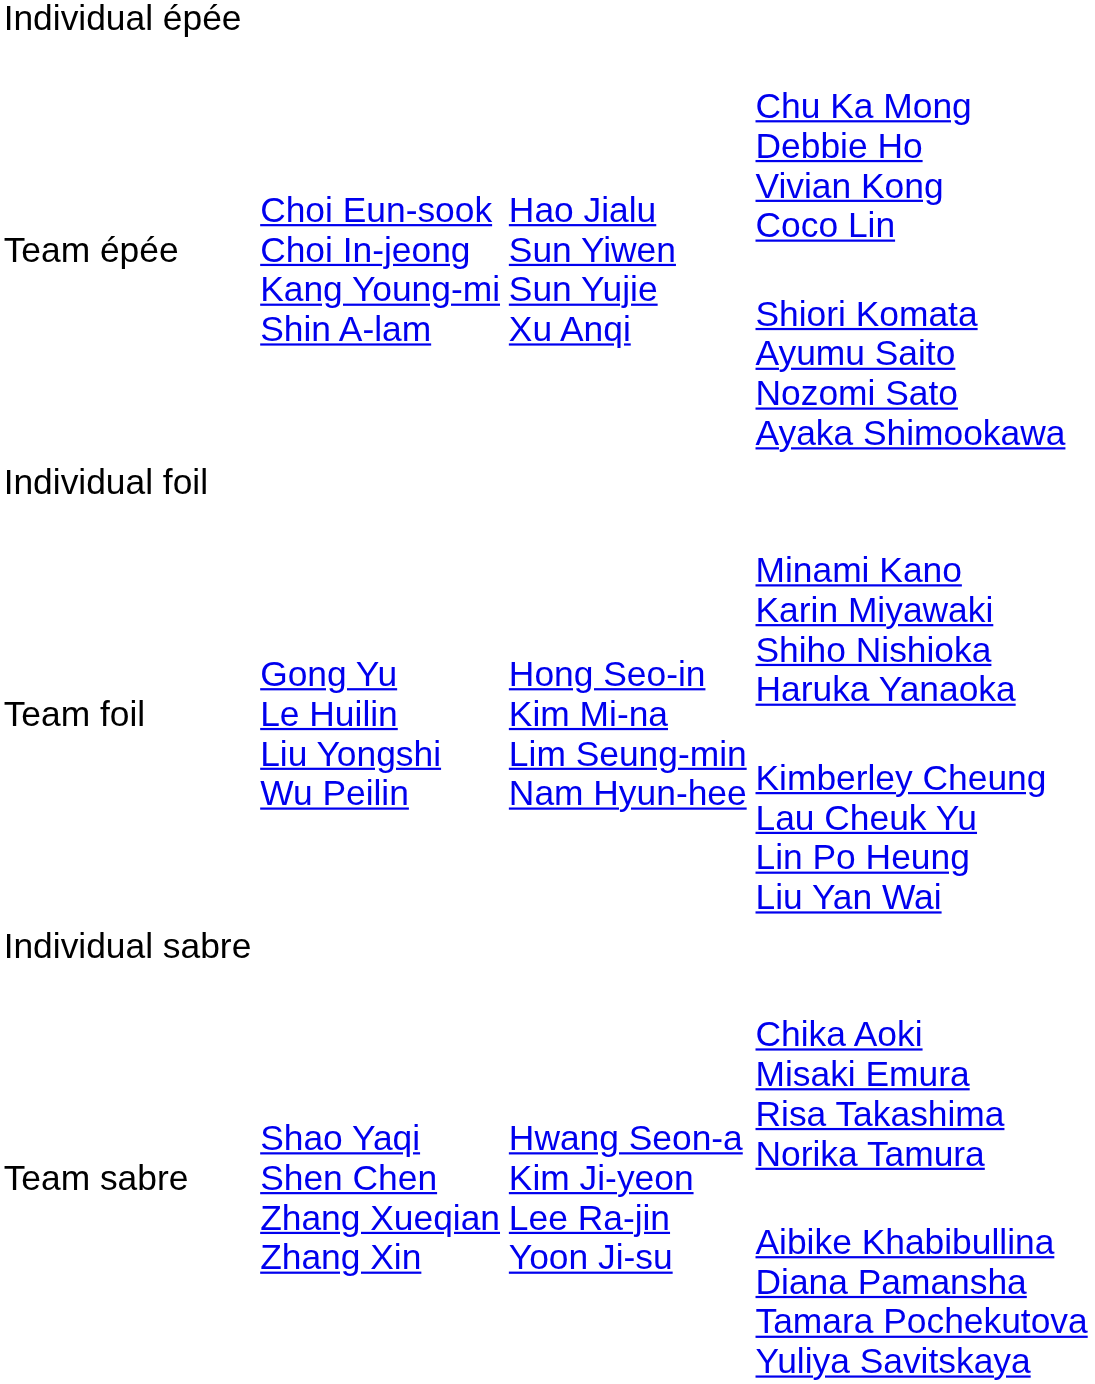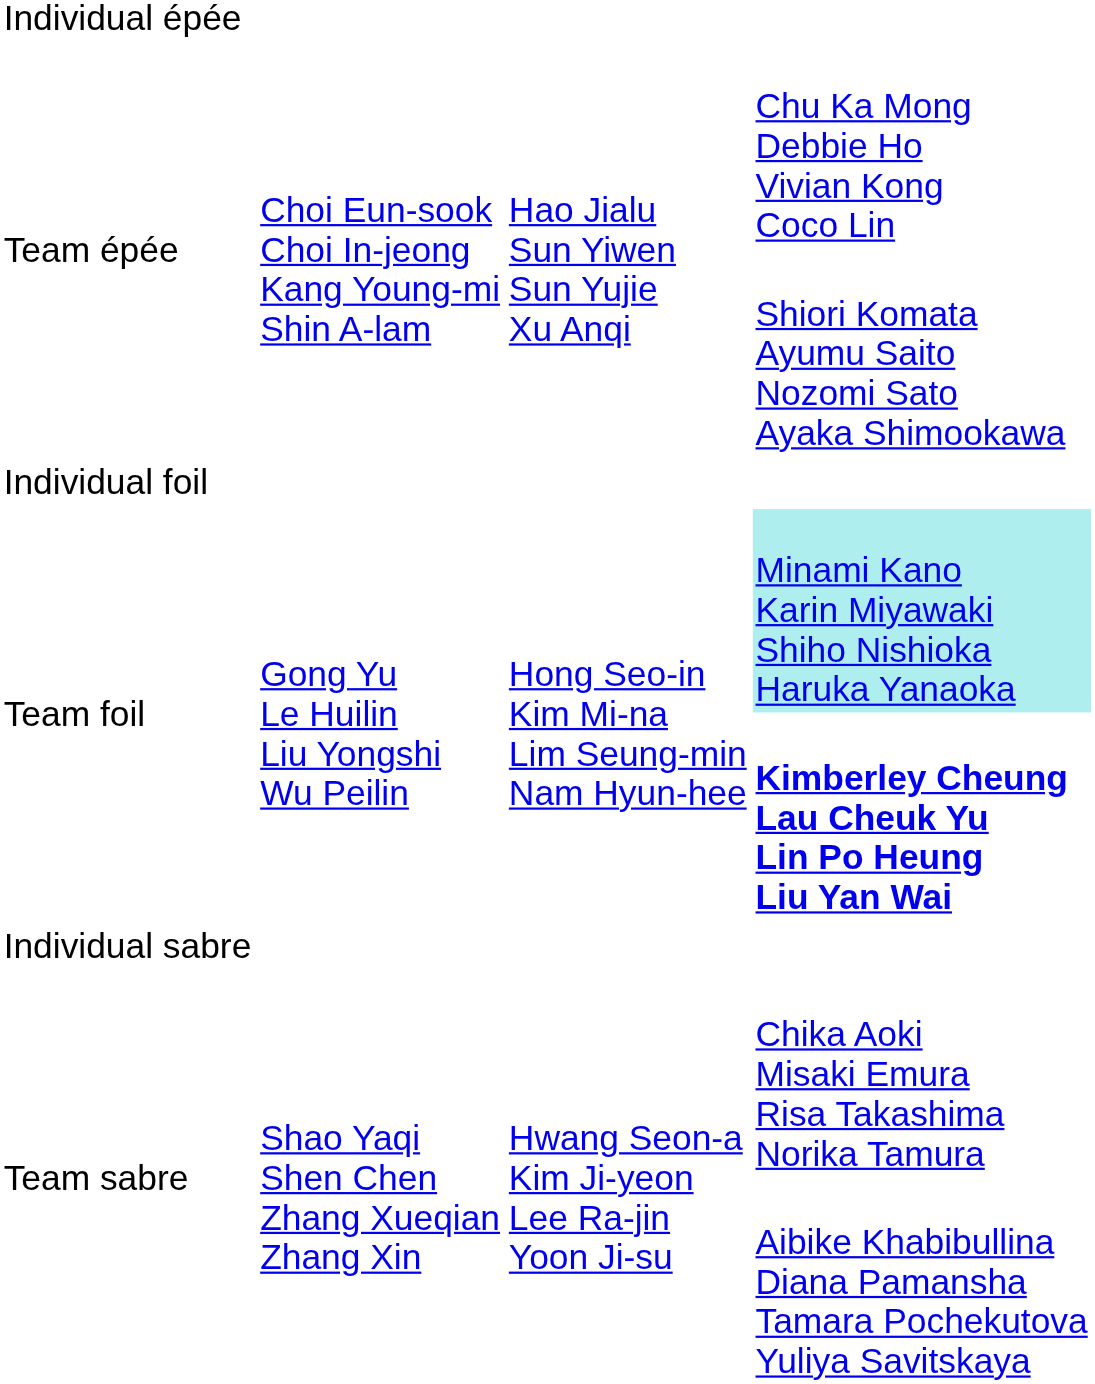(886, 630) no background -> (886, 630) paleturquoise background
(901, 837) normal -> (912, 837) bold
